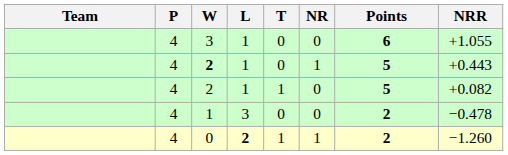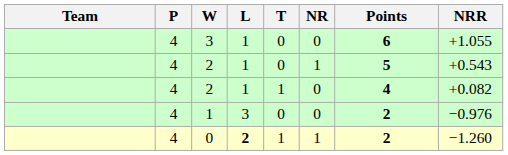(209, 65) bold -> (209, 65) normal
(470, 65) +0.443 -> (470, 65) +0.543
(386, 89) 5 -> (386, 89) 4
(470, 114) −0.478 -> (470, 114) −0.976
